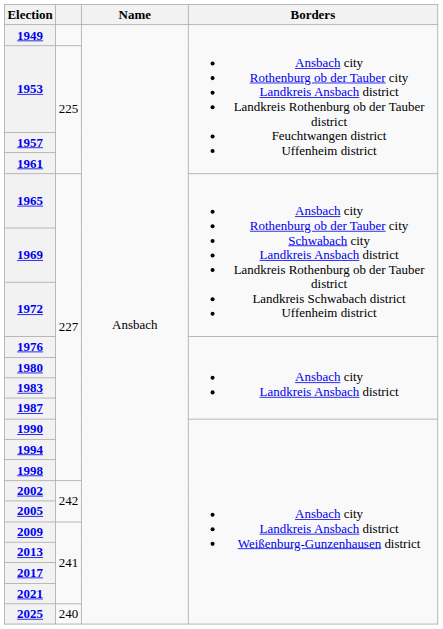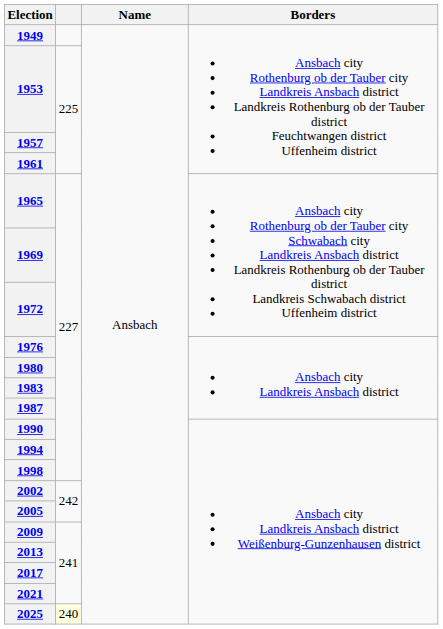(68, 614) no background -> (68, 614) lightyellow background
